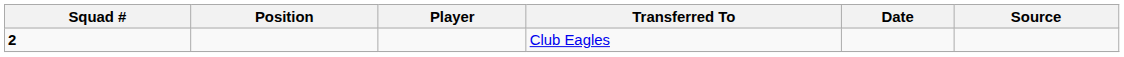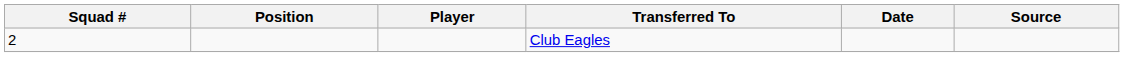(12, 40) bold -> (12, 40) normal
